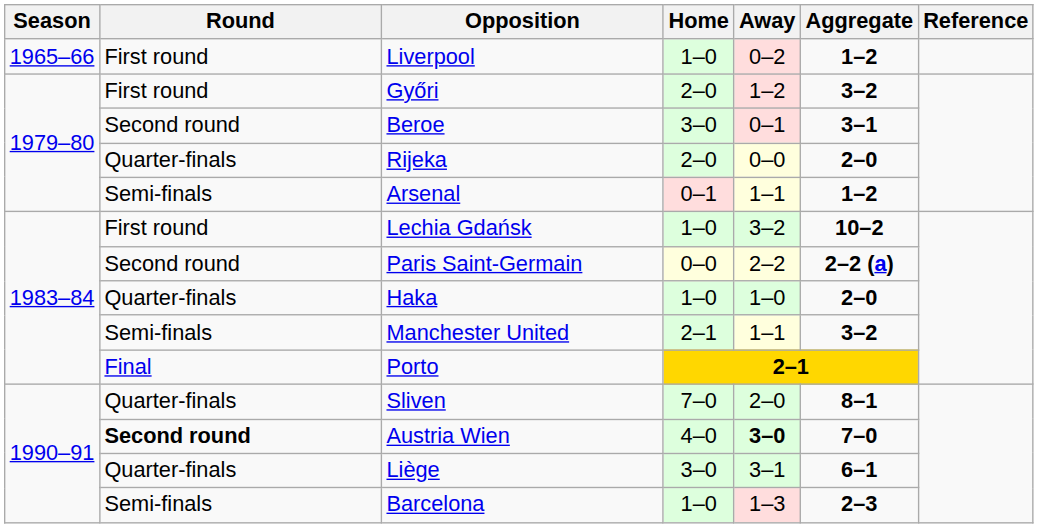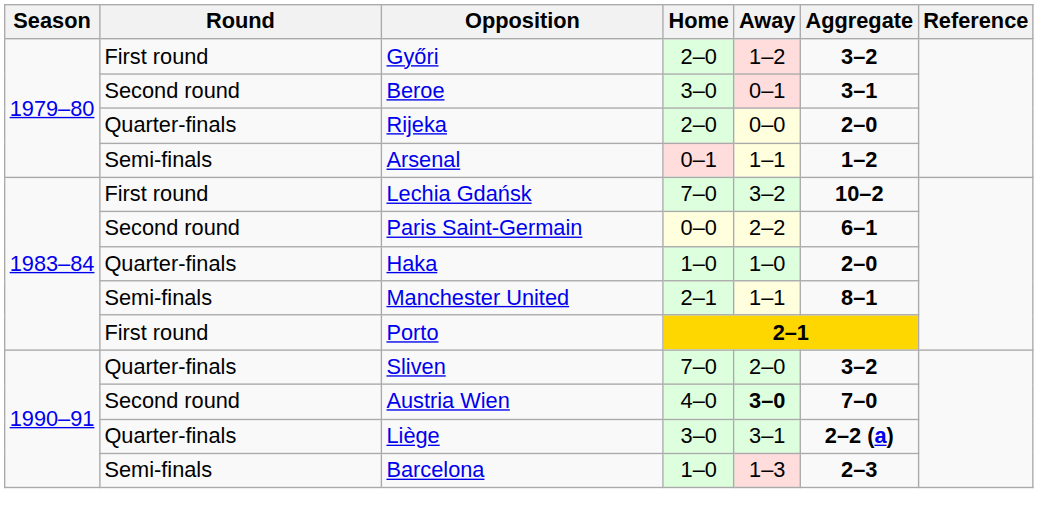- row: (431, 56)
(699, 228) 1–0 -> (699, 194) 7–0
(859, 263) 2–2 (a) -> (859, 228) 6–1
(859, 332) 3–2 -> (859, 297) 8–1
(128, 366) Final -> (156, 332) First round
(859, 401) 8–1 -> (859, 366) 3–2
(178, 435) bold -> (172, 401) normal
(859, 470) 6–1 -> (859, 435) 2–2 (a)
